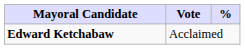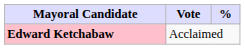(60, 34) no background -> (60, 34) pink background
